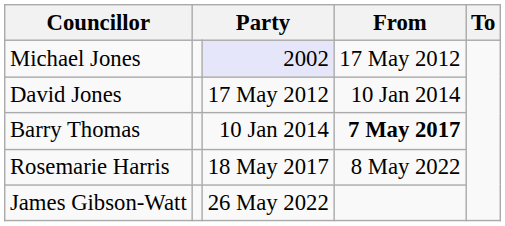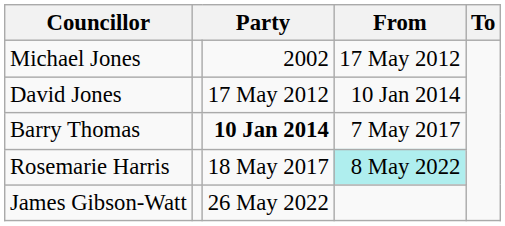(306, 58) lavender background -> (306, 58) no background
(274, 130) normal -> (271, 130) bold
(404, 130) bold -> (406, 130) normal
(406, 166) no background -> (406, 166) paleturquoise background
